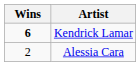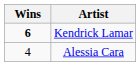(28, 52) 2 -> (28, 52) 4
